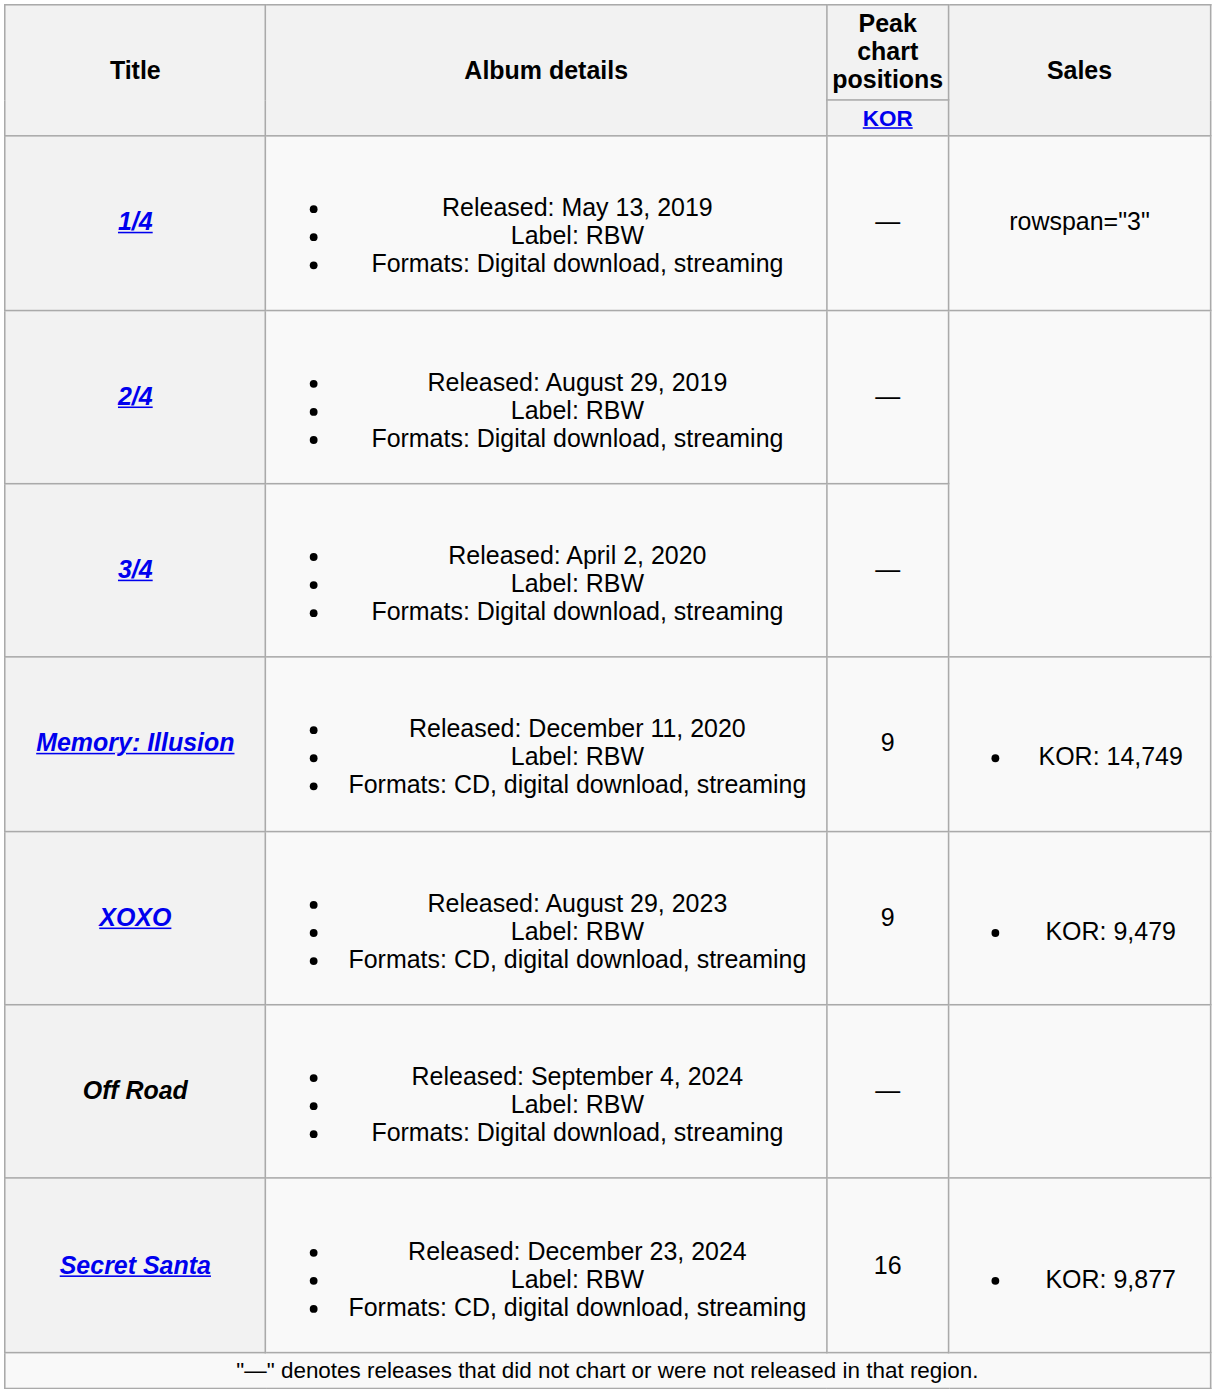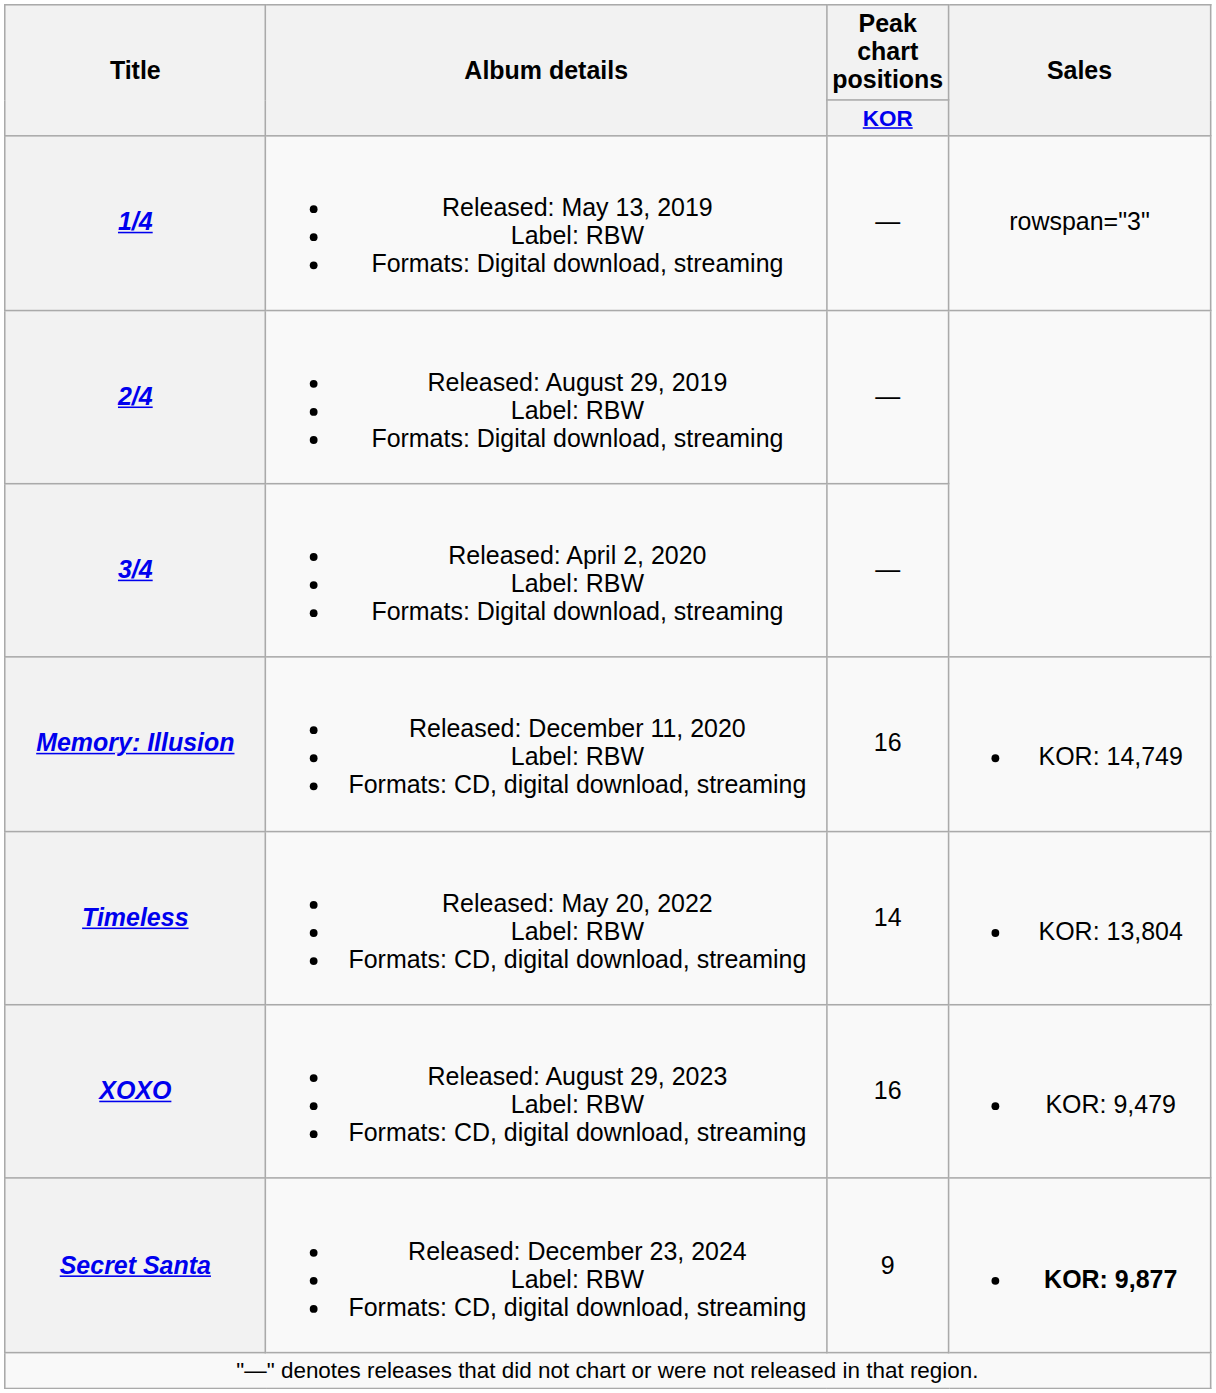(888, 743) 9 -> (888, 743) 16
+ row: (135, 917)
(888, 917) 9 -> (888, 1091) 16
- row: (135, 1091)
(888, 1265) 16 -> (888, 1265) 9
(1079, 1279) normal -> (1079, 1279) bold
